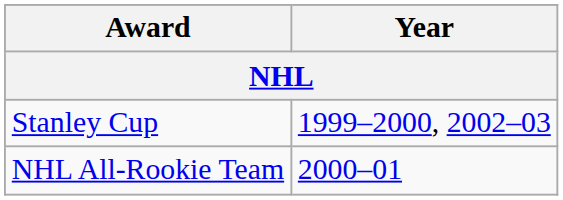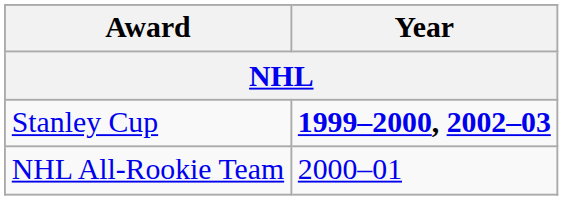(424, 122) normal -> (424, 122) bold
